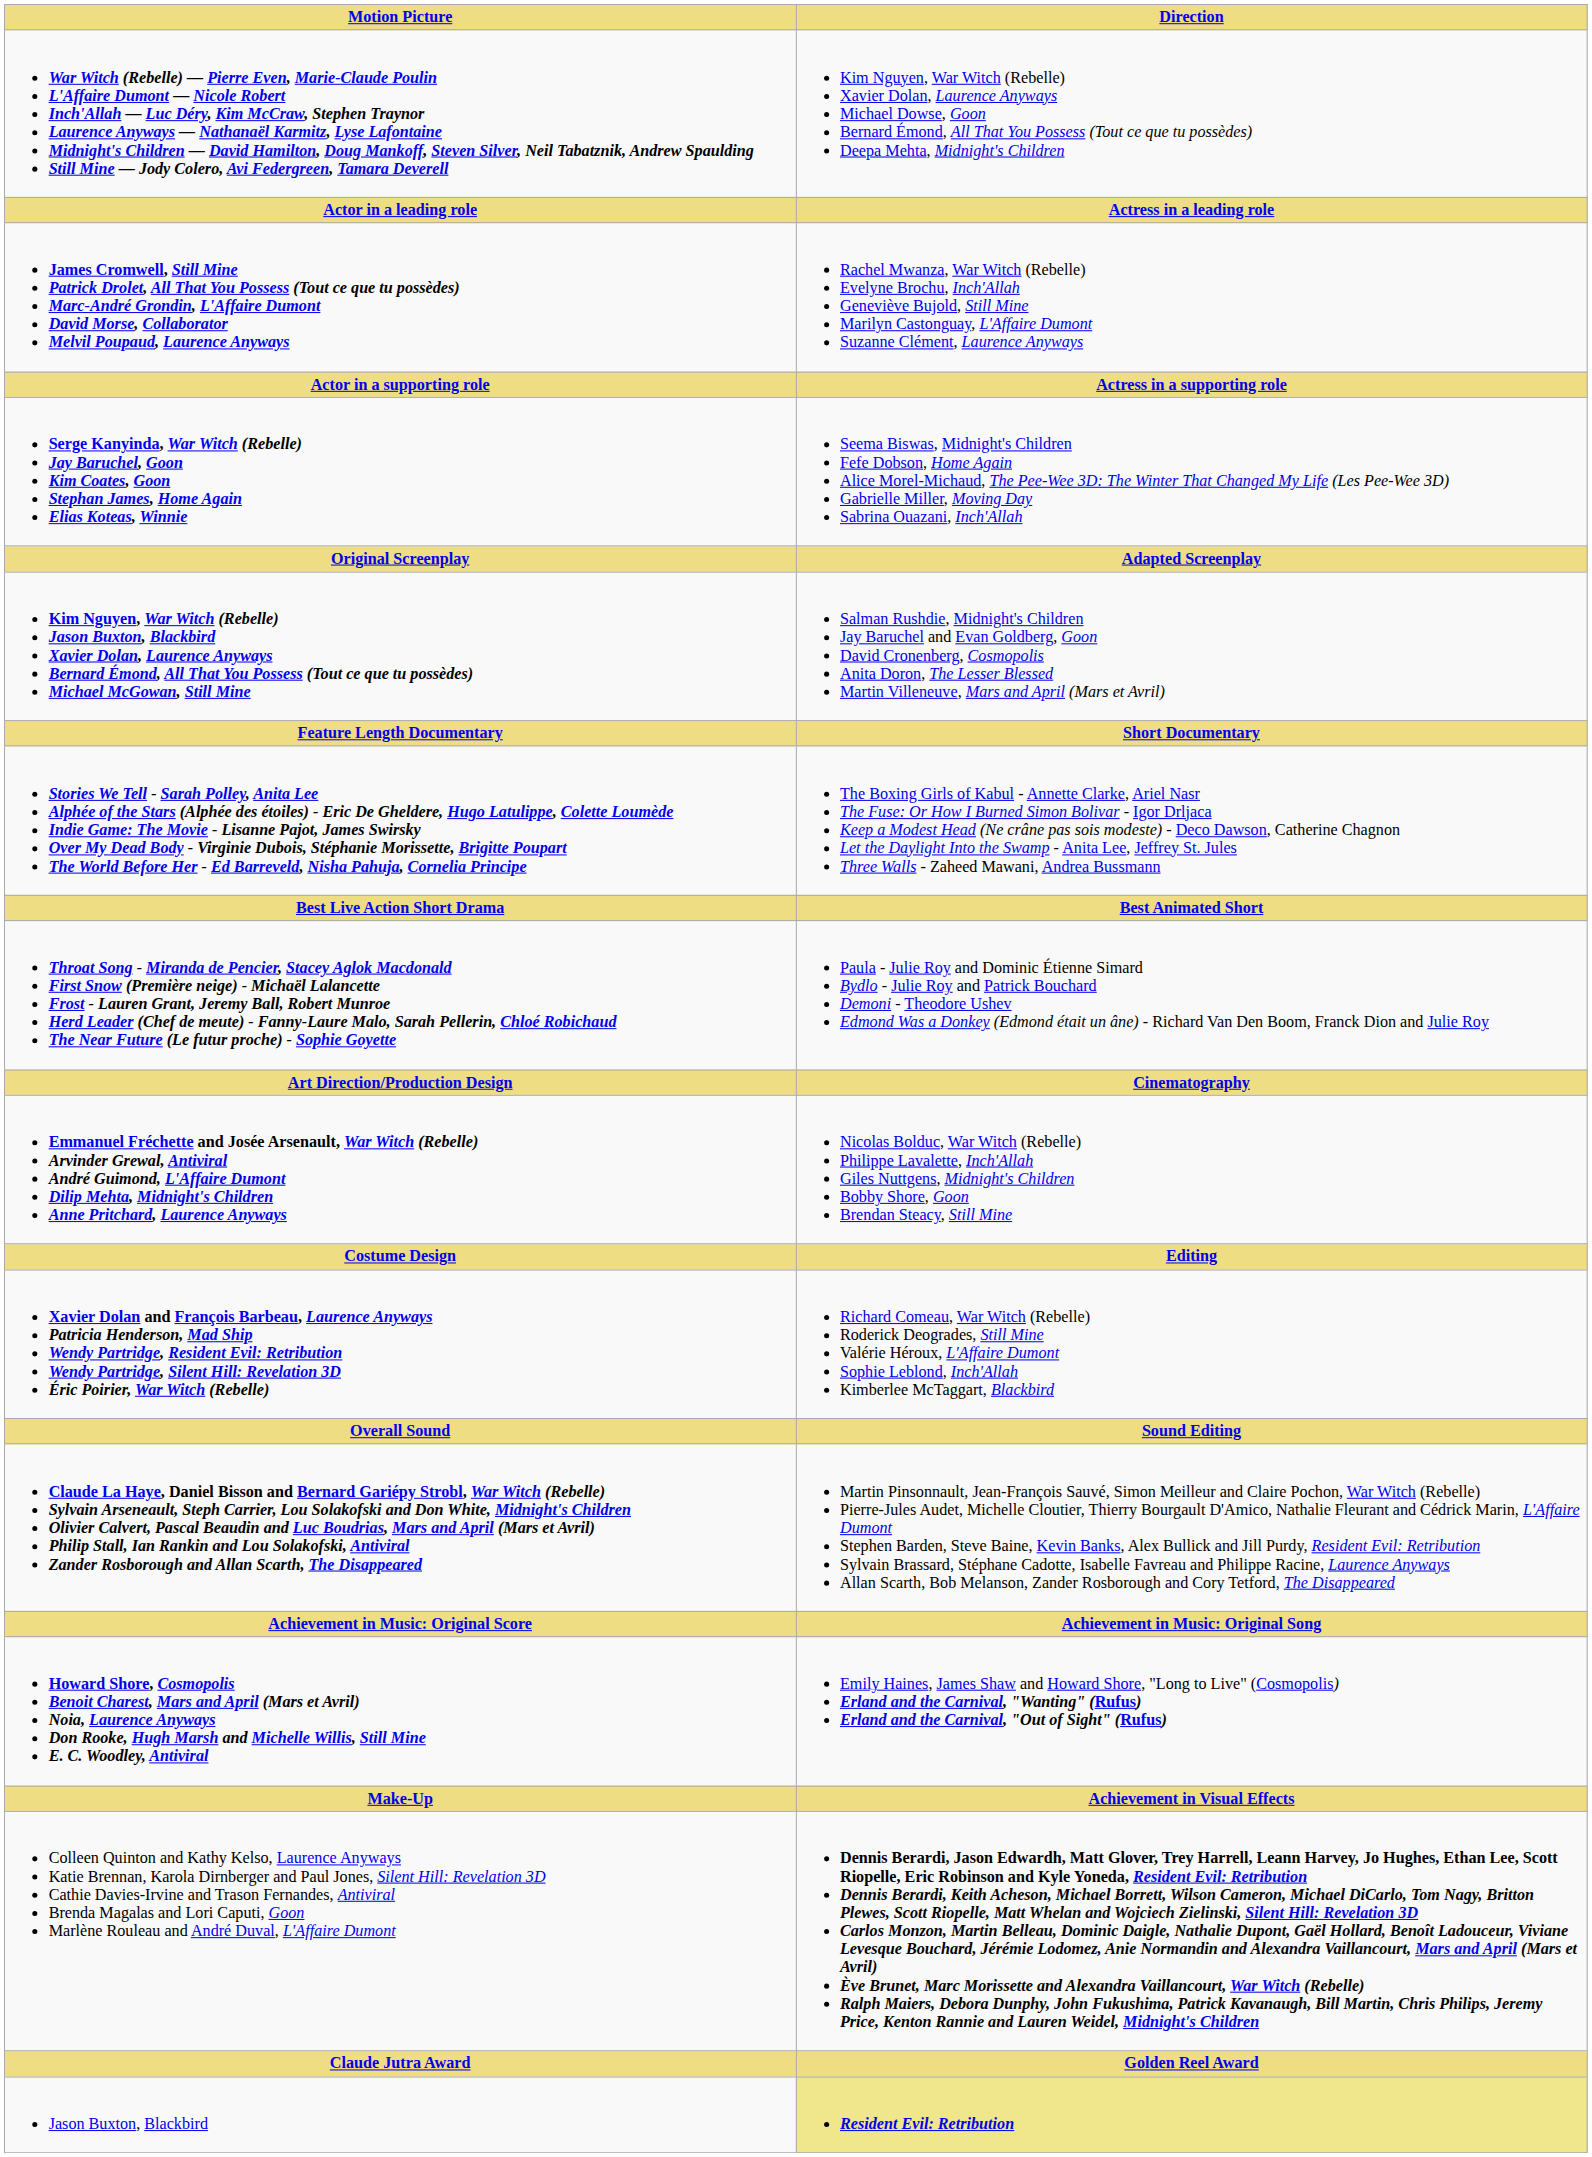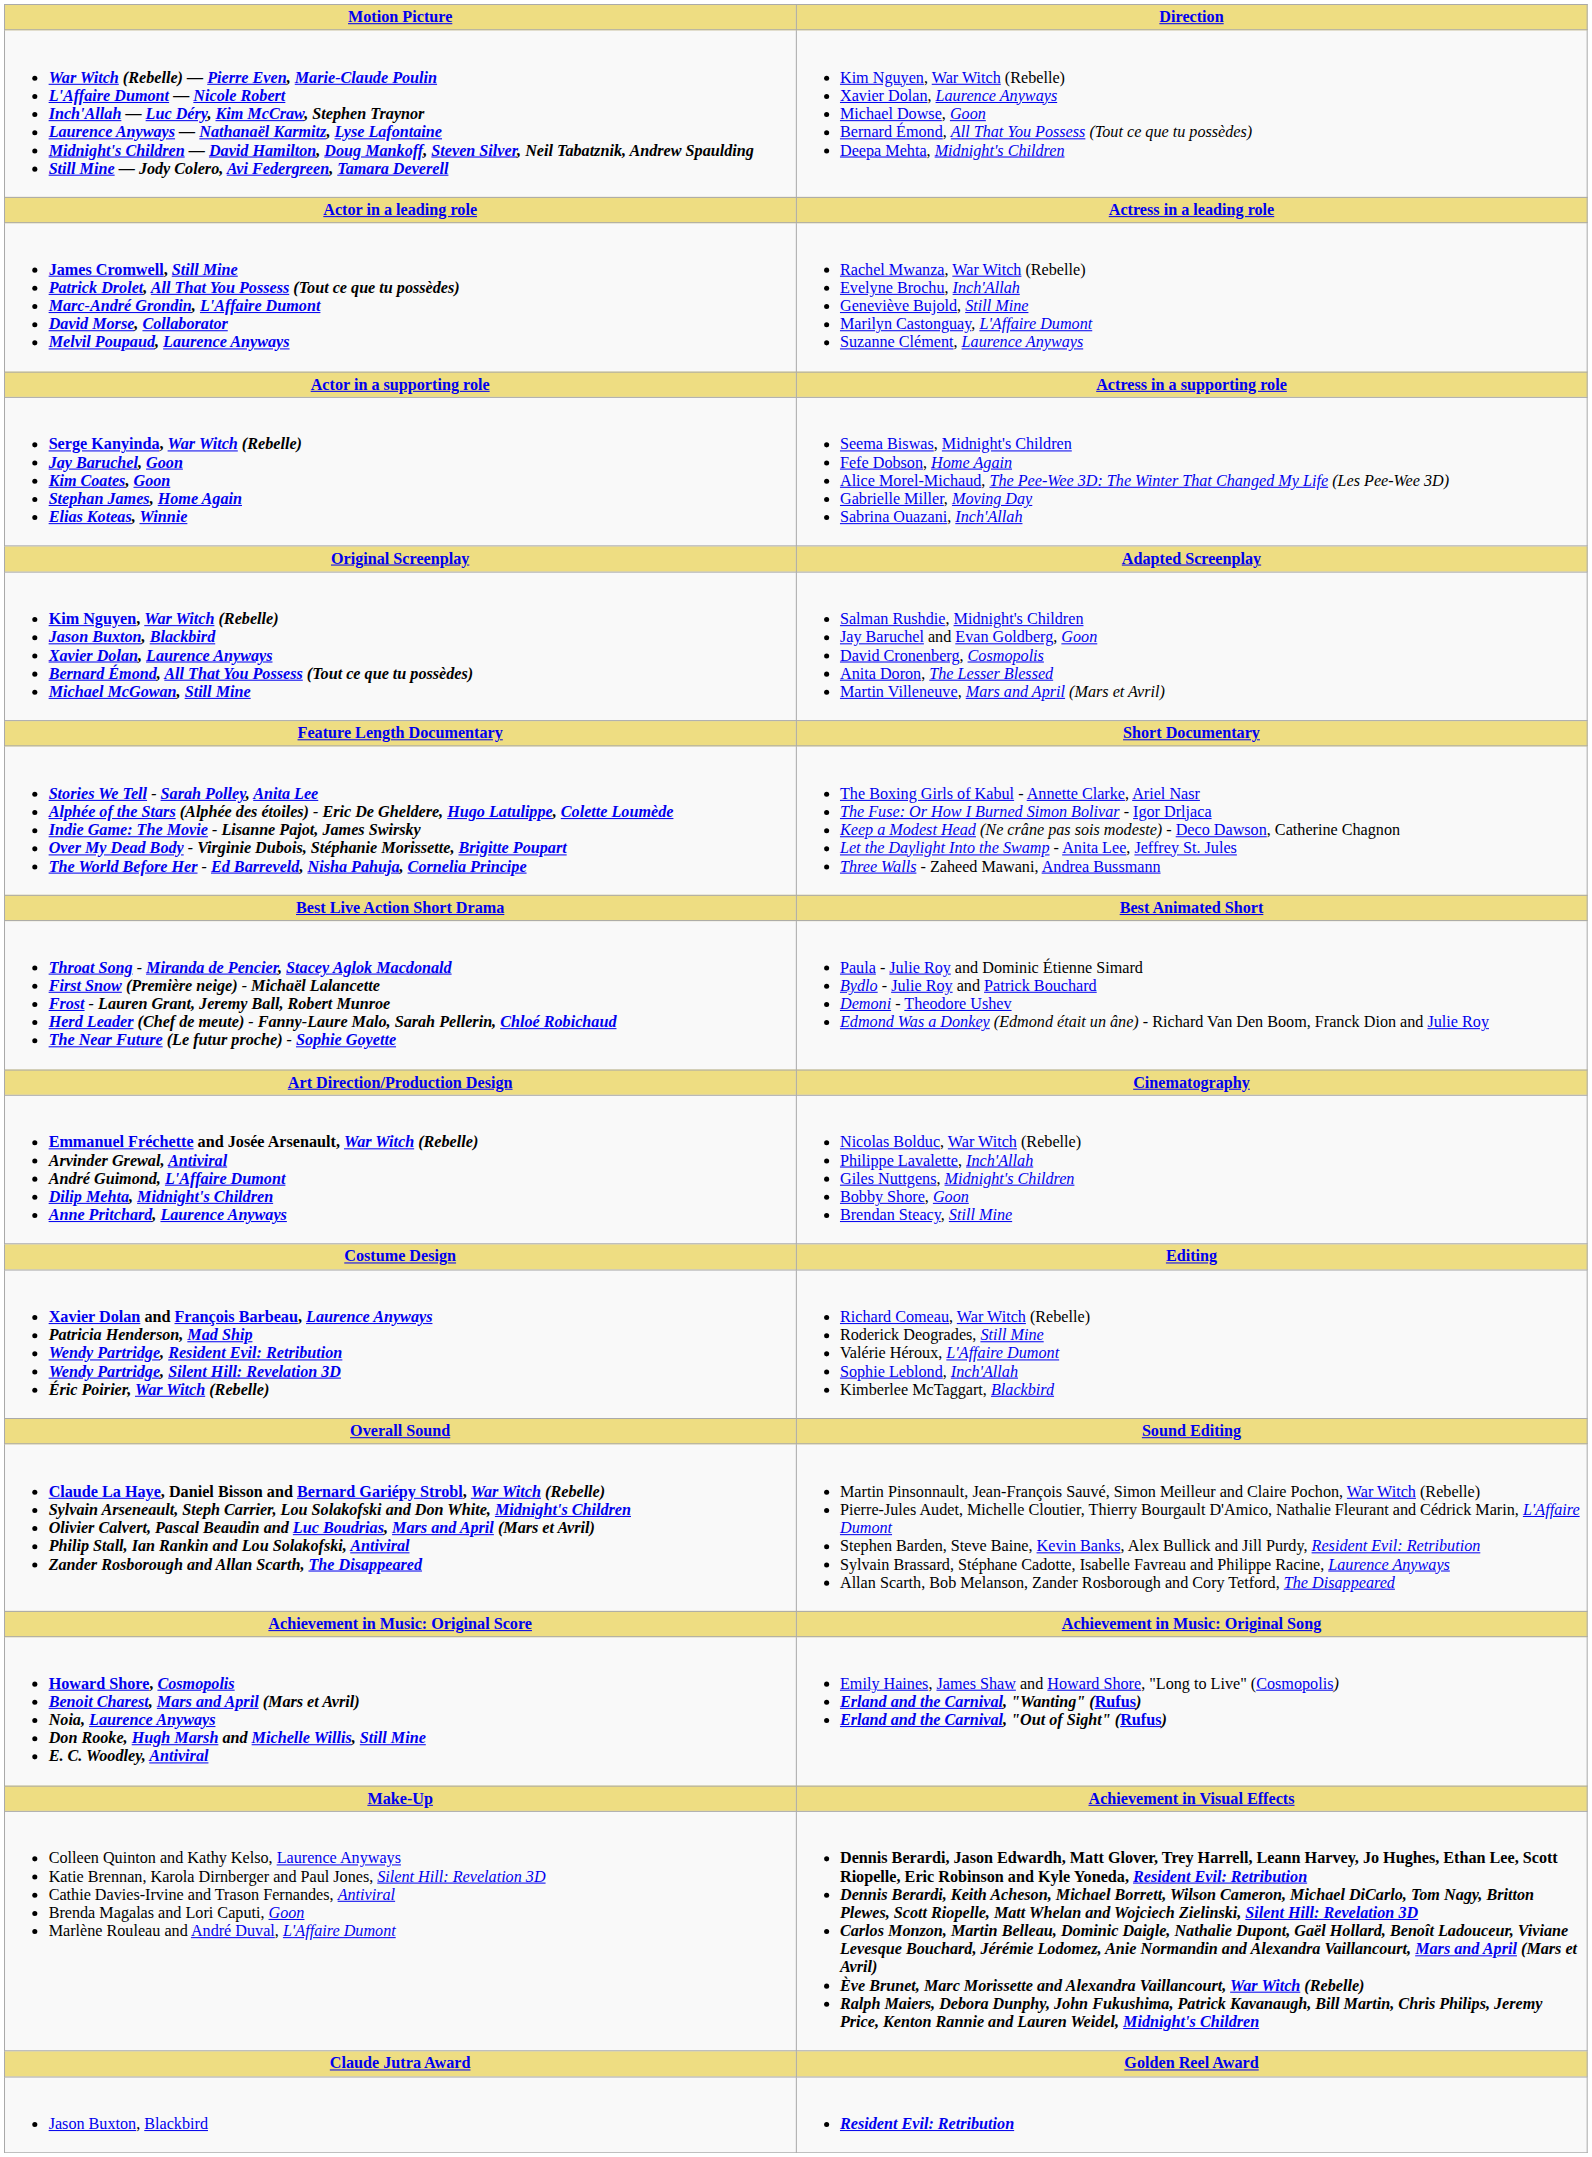(1192, 2124) khaki background -> (1192, 2124) no background
